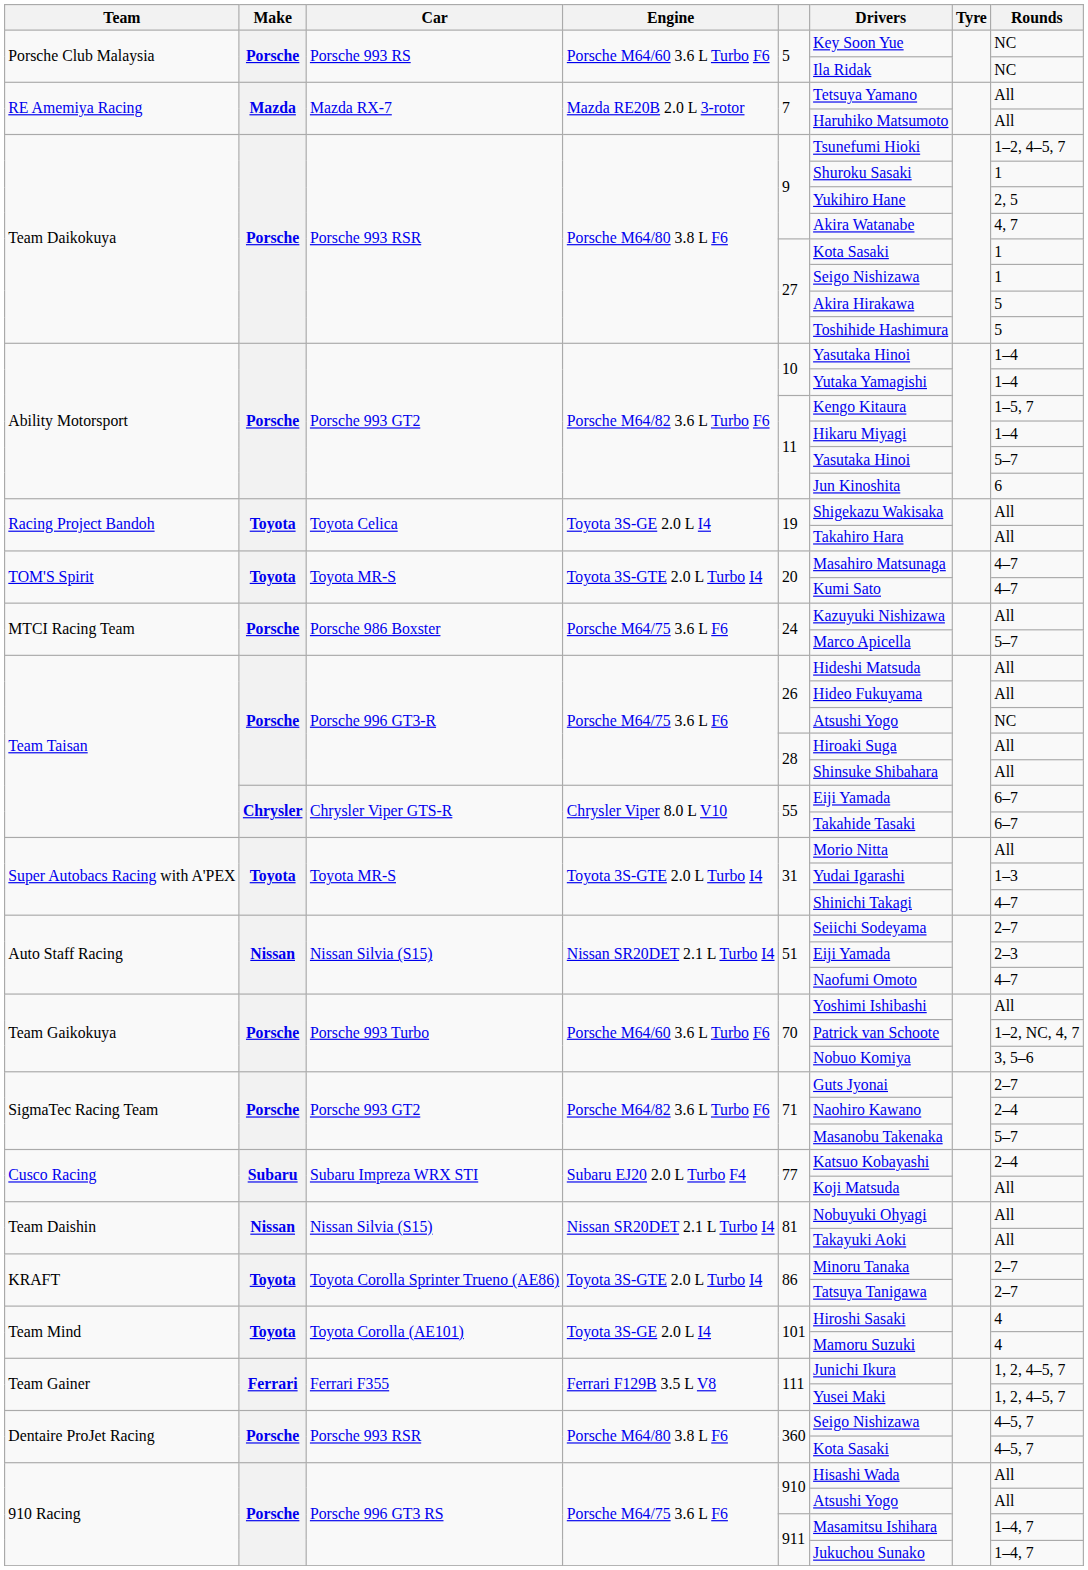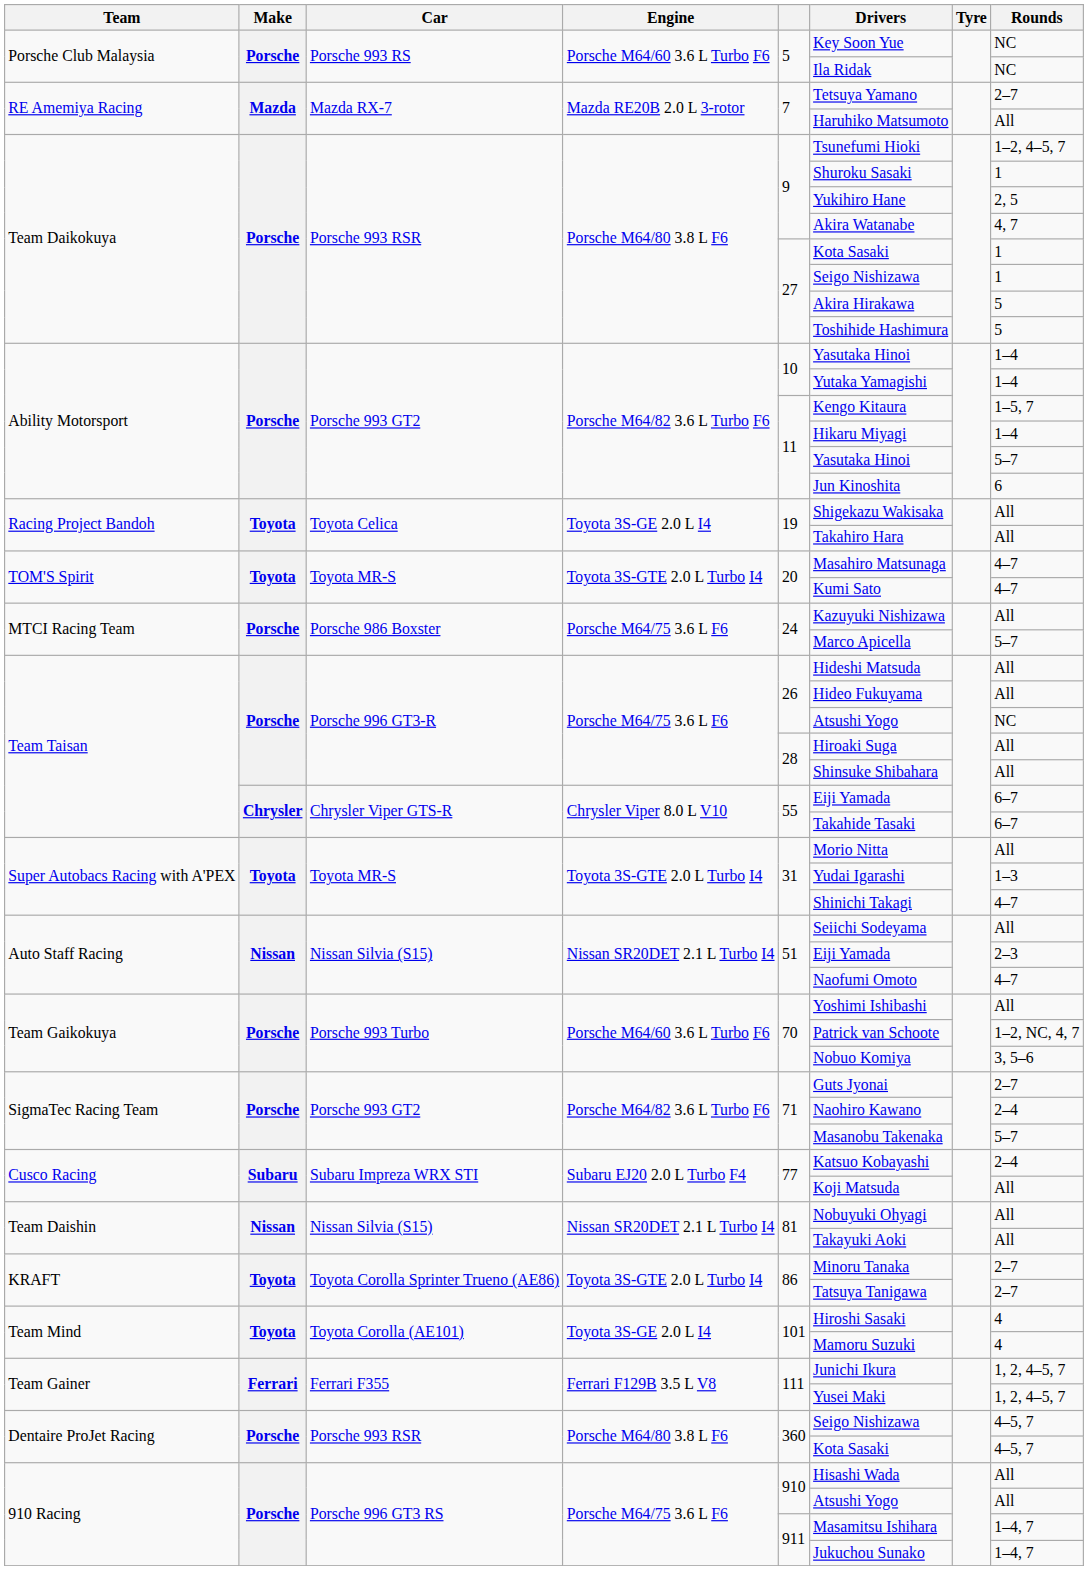(1004, 95) All -> (1006, 95) 2–7
(1006, 928) 2–7 -> (1004, 928) All
